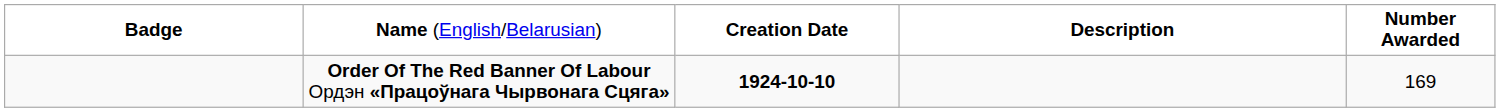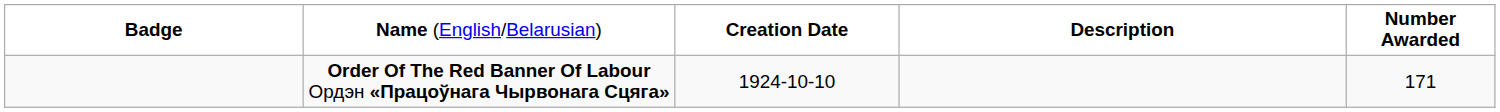(787, 81) bold -> (787, 81) normal
(1420, 81) 169 -> (1420, 81) 171
